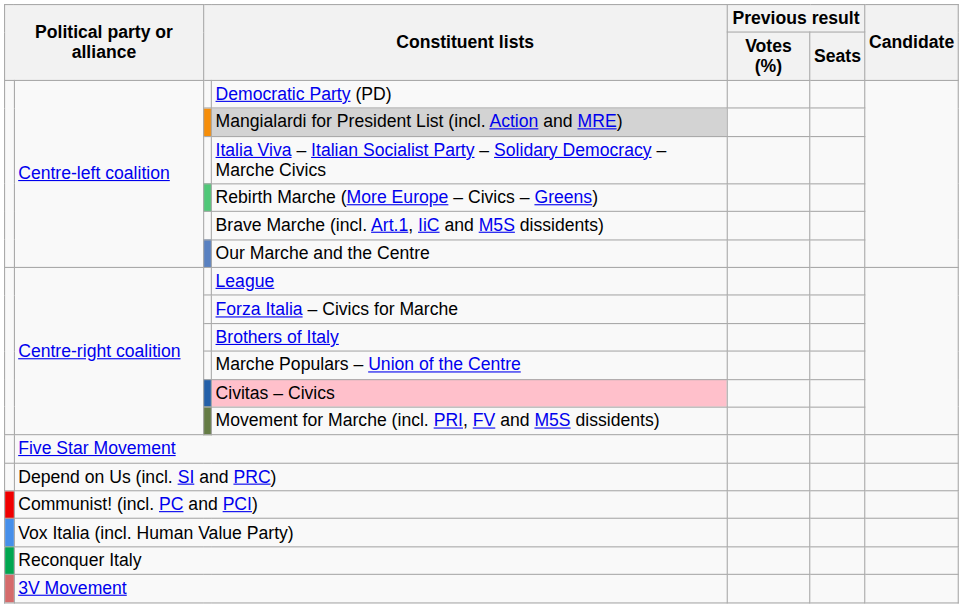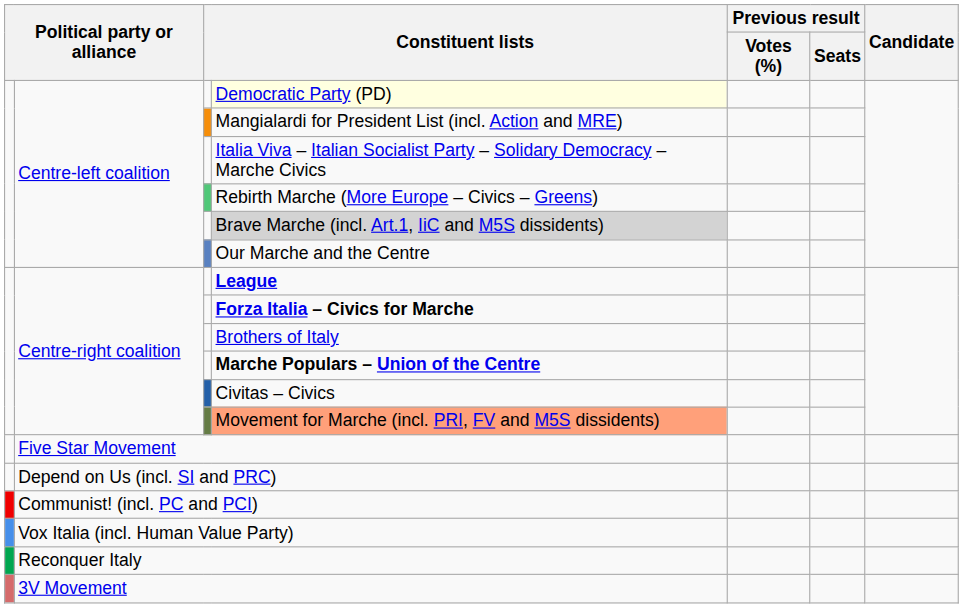(304, 94) no background -> (304, 94) lightyellow background
(419, 121) lightgrey background -> (419, 121) no background
(410, 225) no background -> (410, 225) lightgrey background
(245, 281) normal -> (246, 281) bold
(337, 309) normal -> (345, 309) bold
(368, 365) normal -> (378, 365) bold
(275, 393) pink background -> (275, 393) no background
(438, 420) no background -> (438, 420) lightsalmon background
